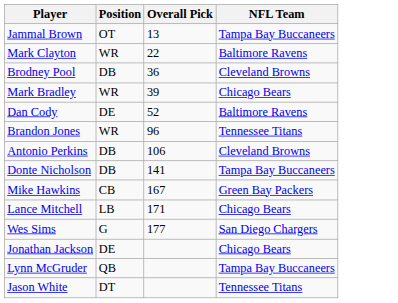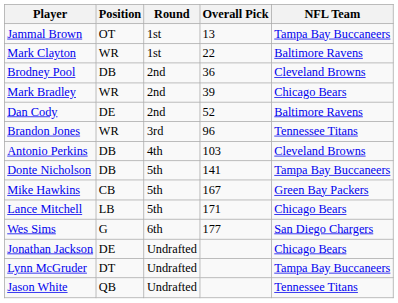+ column: (172, 14)
(156, 151) 106 -> (212, 151) 103
(107, 268) QB -> (107, 268) DT
(107, 287) DT -> (107, 287) QB
